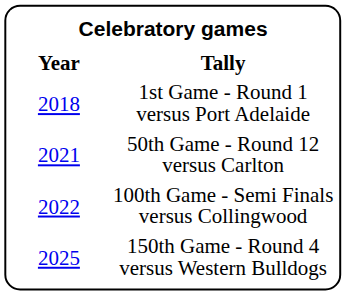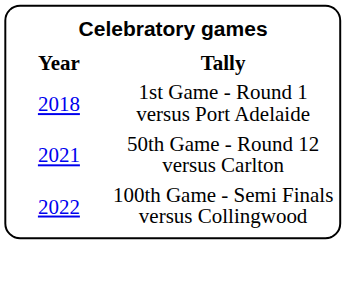- row: (223, 257)
